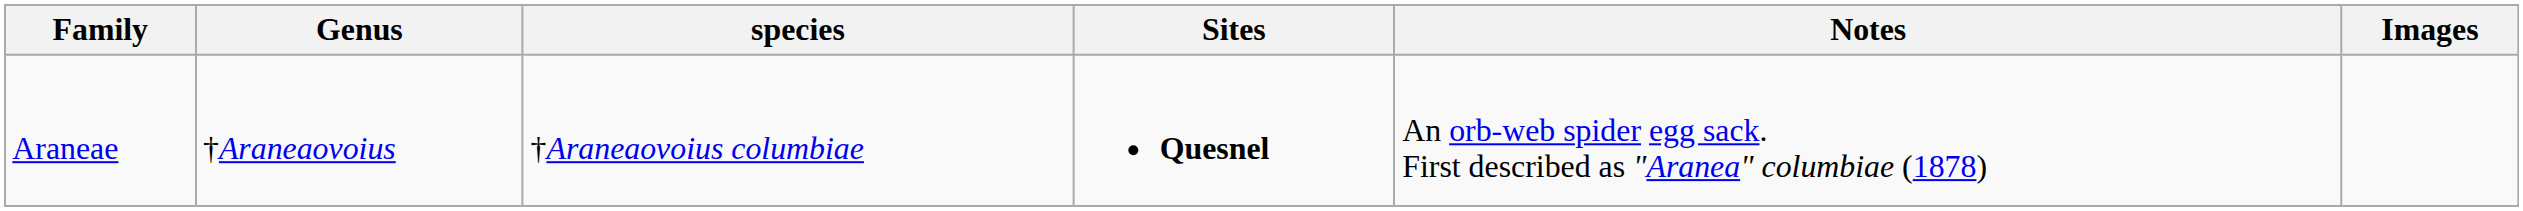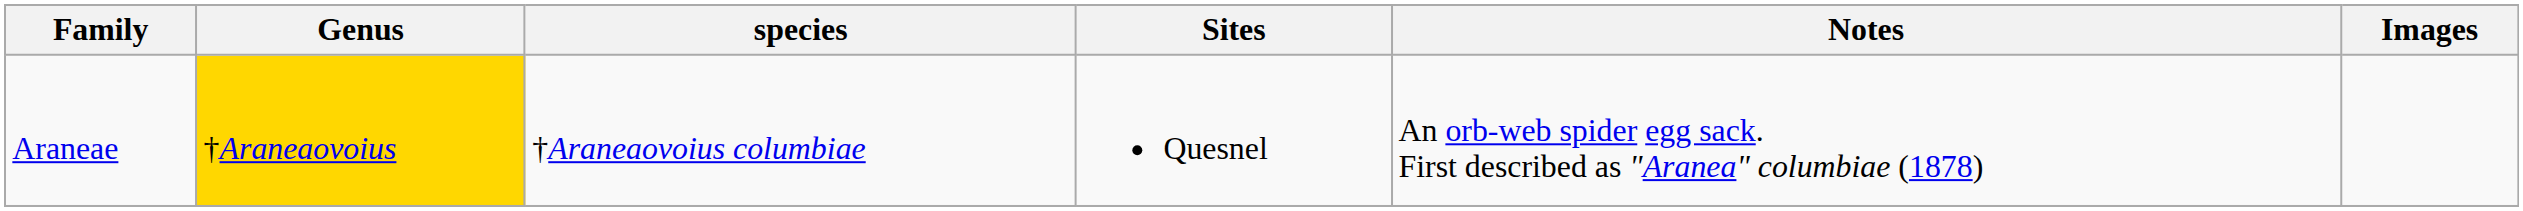(299, 147) no background -> (300, 147) gold background
(1234, 148) bold -> (1234, 148) normal
